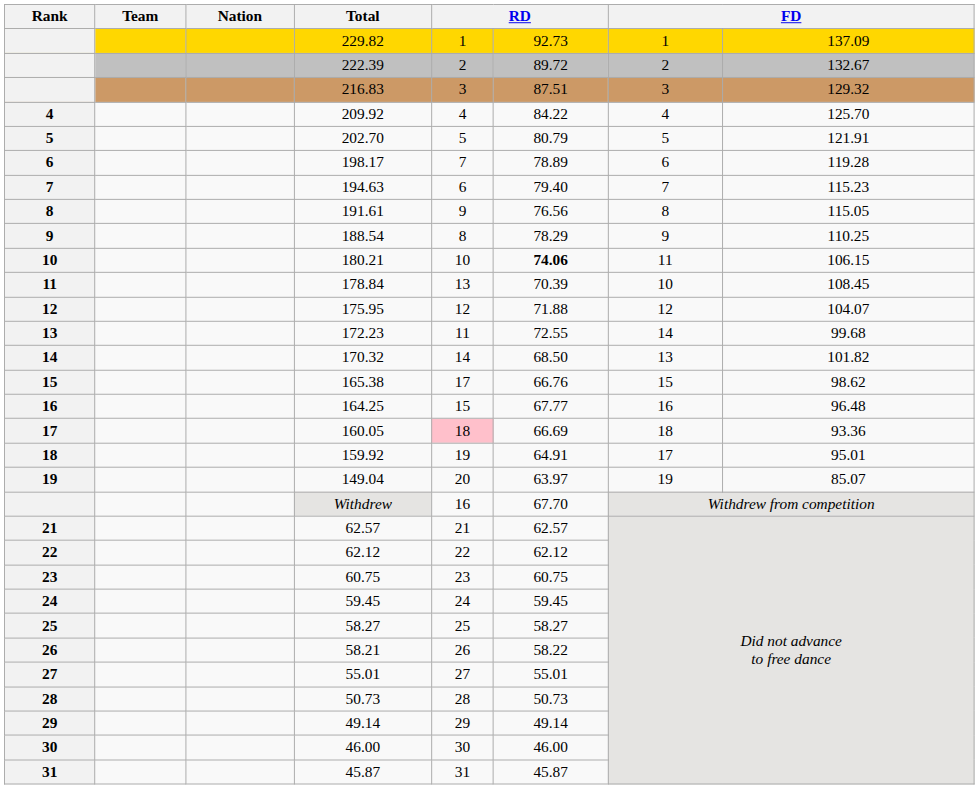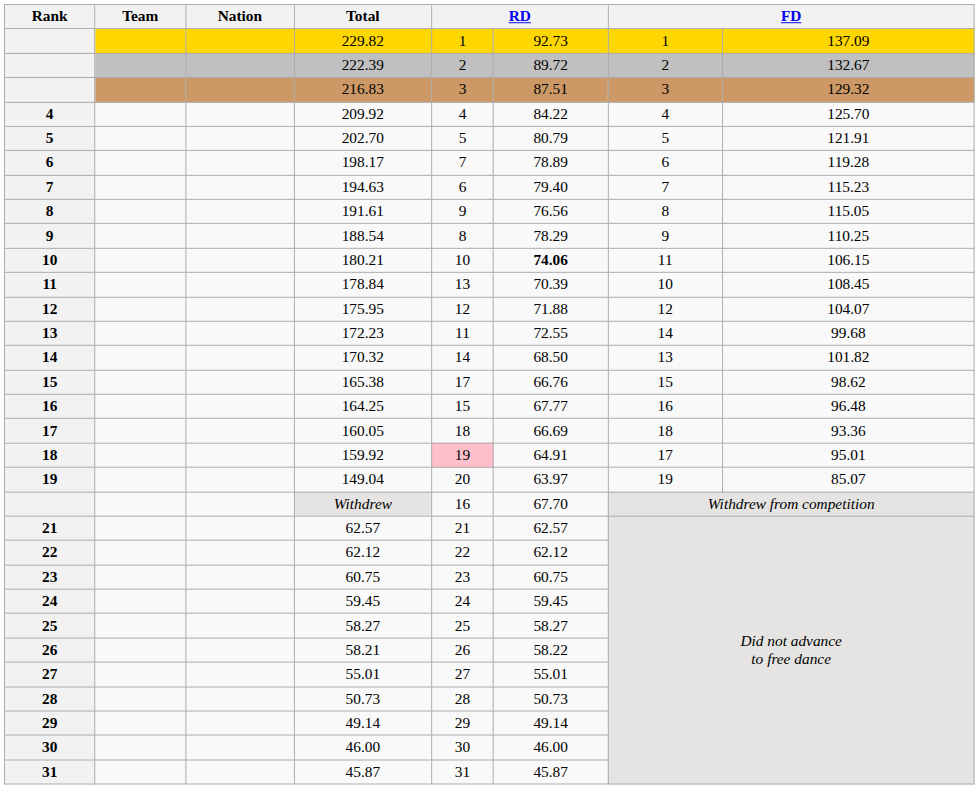(462, 430) pink background -> (462, 430) no background
(462, 455) no background -> (462, 455) pink background
